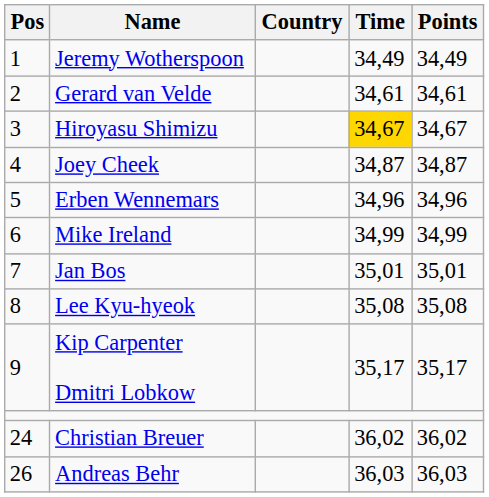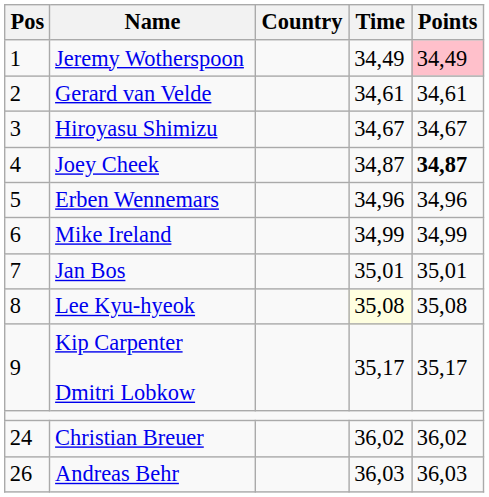(442, 57) no background -> (442, 57) pink background
(379, 128) gold background -> (379, 128) no background
(442, 164) normal -> (442, 164) bold
(379, 306) no background -> (379, 306) lightyellow background
